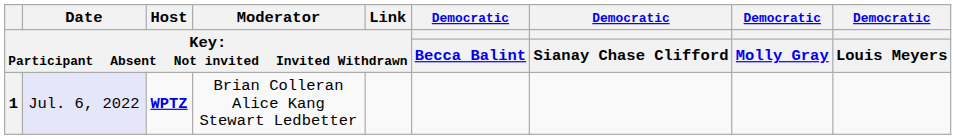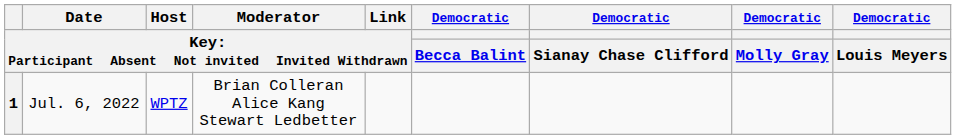(84, 103) lavender background -> (84, 103) no background
(169, 103) bold -> (169, 103) normal
